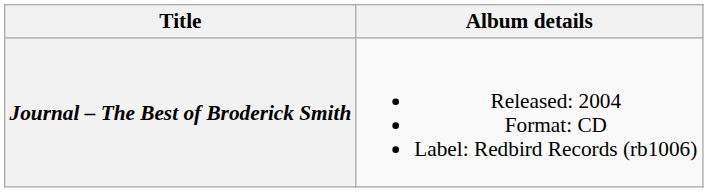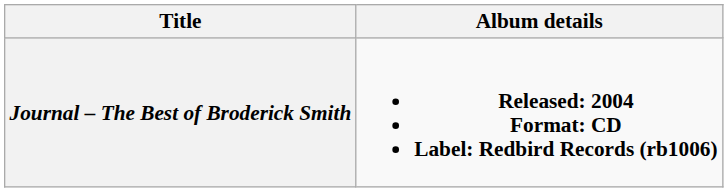(529, 124) normal -> (539, 124) bold
